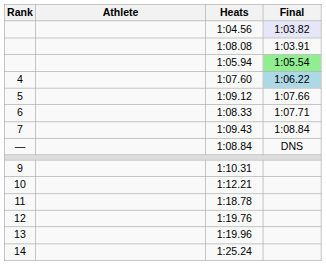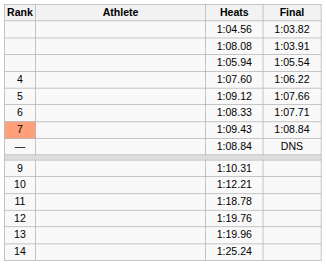(292, 29) lavender background -> (292, 29) no background
(292, 63) lightgreen background -> (292, 63) no background
(292, 79) lightblue background -> (292, 79) no background
(20, 130) no background -> (20, 130) lightsalmon background
